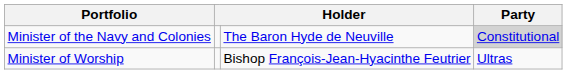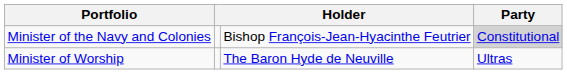(308, 36) The Baron Hyde de Neuville -> (347, 36) Bishop François-Jean-Hyacinthe Feutrier
(347, 58) Bishop François-Jean-Hyacinthe Feutrier -> (308, 58) The Baron Hyde de Neuville
